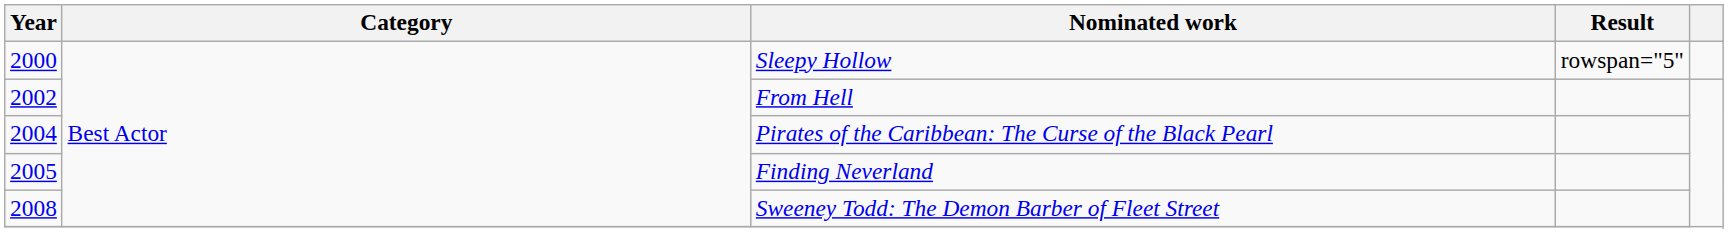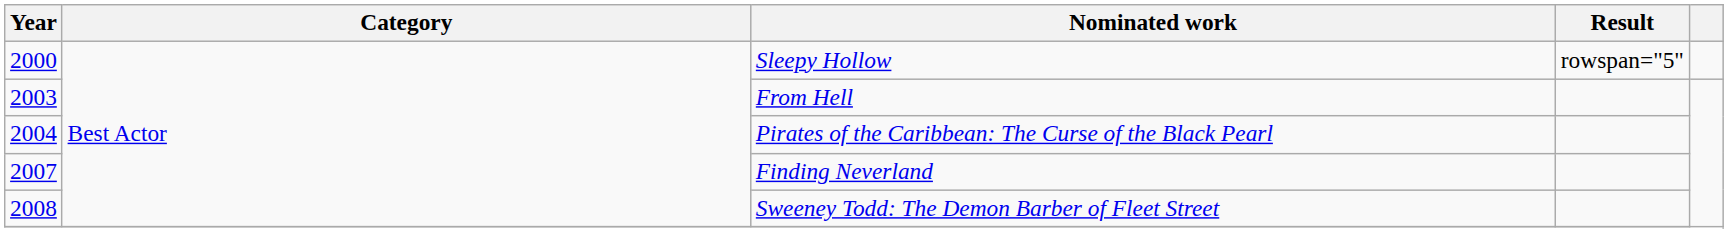(33, 97) 2002 -> (33, 97) 2003
(33, 171) 2005 -> (33, 171) 2007
